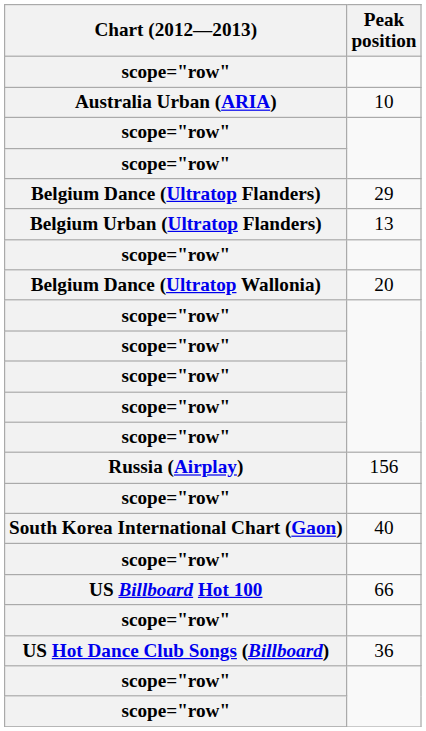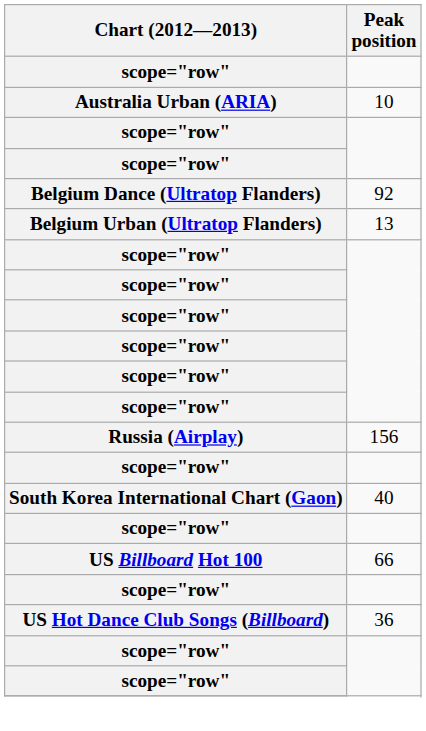(384, 193) 29 -> (384, 193) 92
- row: (176, 284)
